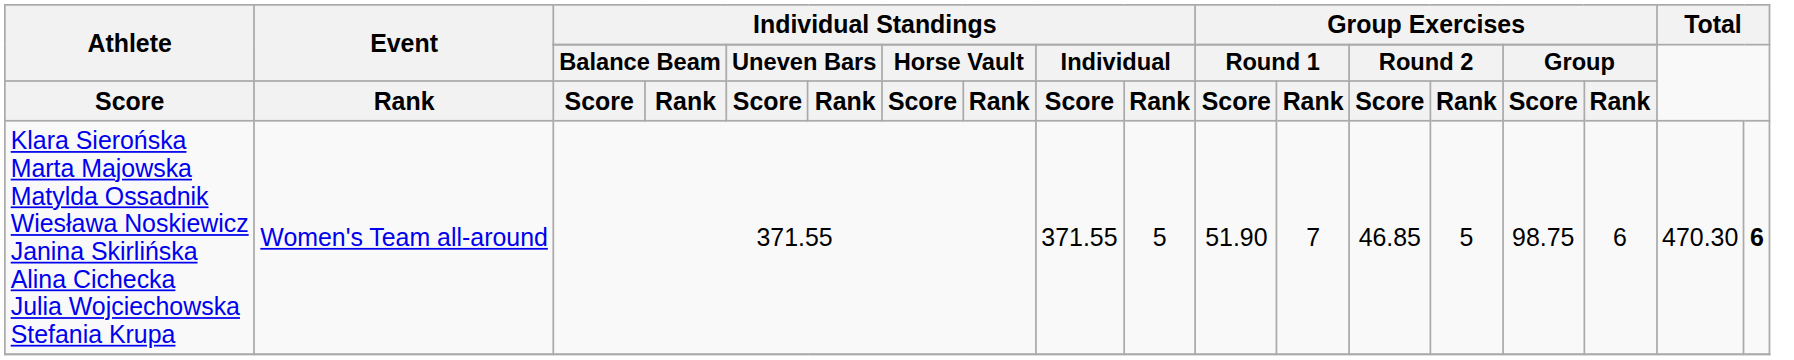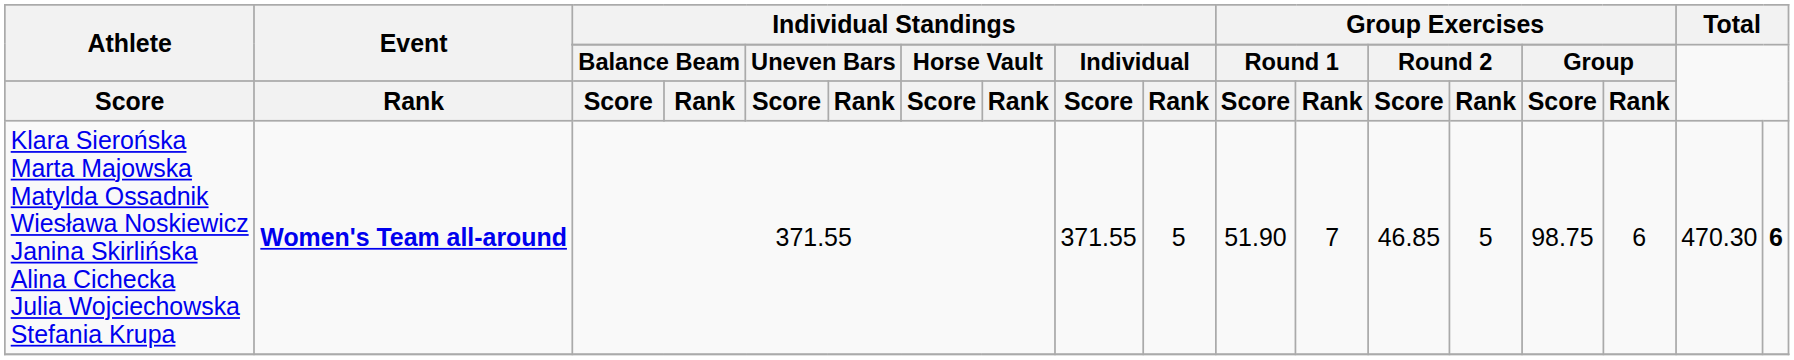(404, 238) normal -> (414, 238) bold
